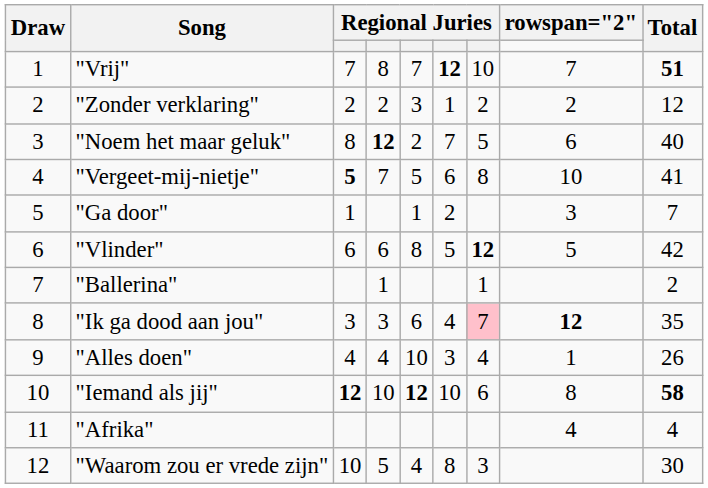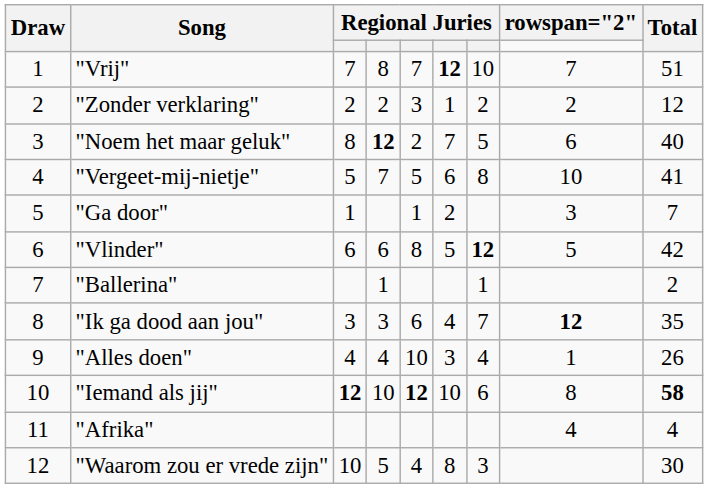(672, 69) bold -> (672, 69) normal
(350, 177) bold -> (350, 177) normal
(483, 321) pink background -> (483, 321) no background
